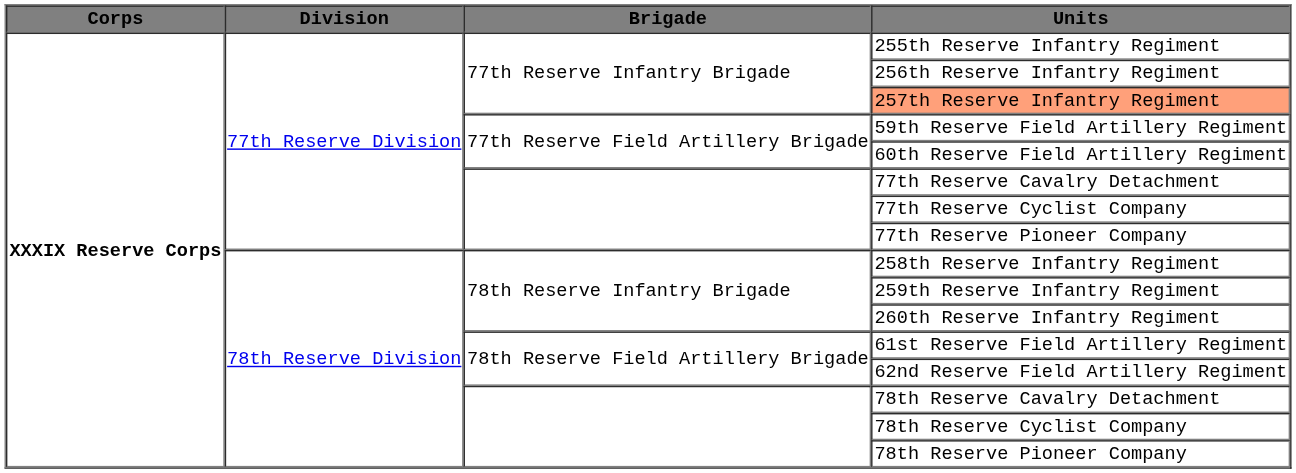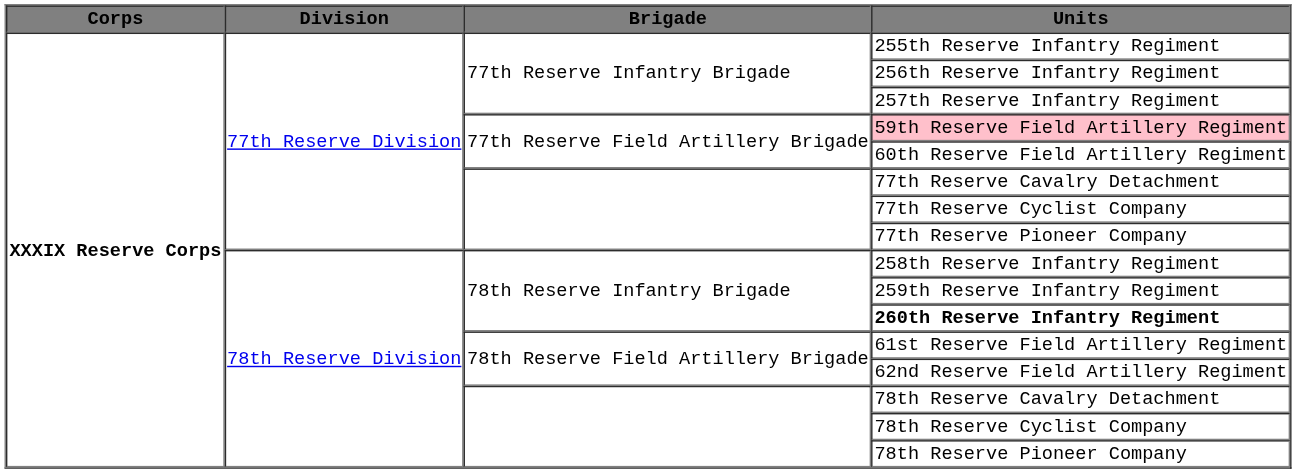(1047, 101) lightsalmon background -> (1047, 101) no background
(1081, 128) no background -> (1081, 128) pink background
(1047, 318) normal -> (1047, 318) bold
